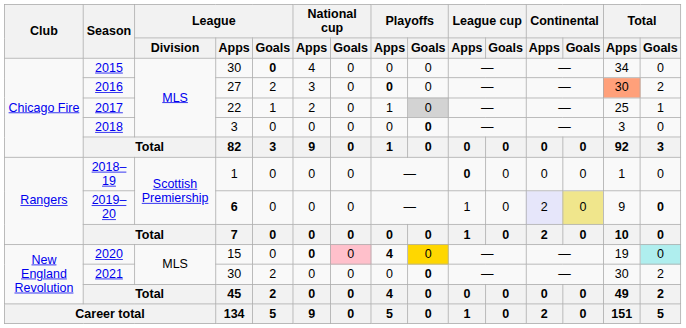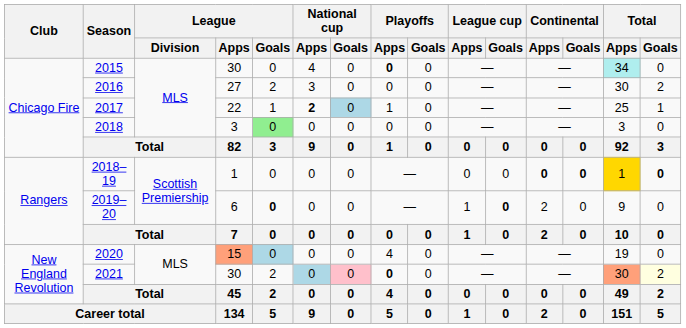(273, 68) bold -> (273, 68) normal
(390, 68) normal -> (390, 68) bold
(622, 68) no background -> (622, 68) paleturquoise background
(390, 87) bold -> (390, 87) normal
(622, 87) lightsalmon background -> (622, 87) no background
(312, 107) normal -> (312, 107) bold
(351, 107) no background -> (351, 107) lightblue background
(428, 107) lightgrey background -> (428, 107) no background
(273, 127) no background -> (273, 127) lightgreen background
(428, 127) bold -> (428, 127) normal
(467, 174) bold -> (467, 174) normal
(544, 174) normal -> (544, 174) bold
(583, 174) normal -> (583, 174) bold
(622, 174) no background -> (622, 174) gold background
(660, 174) normal -> (660, 174) bold
(234, 207) bold -> (234, 207) normal
(273, 207) normal -> (273, 207) bold
(506, 207) normal -> (506, 207) bold
(544, 207) lavender background -> (544, 207) no background
(583, 207) khaki background -> (583, 207) no background
(660, 207) bold -> (660, 207) normal
(234, 254) no background -> (234, 254) lightsalmon background
(273, 254) no background -> (273, 254) lightblue background
(312, 254) bold -> (312, 254) normal
(351, 254) pink background -> (351, 254) no background
(390, 254) bold -> (390, 254) normal
(428, 254) gold background -> (428, 254) no background
(660, 254) paleturquoise background -> (660, 254) no background
(312, 274) no background -> (312, 274) lightblue background
(351, 274) no background -> (351, 274) pink background
(390, 274) normal -> (390, 274) bold
(428, 274) bold -> (428, 274) normal
(622, 274) no background -> (622, 274) lightsalmon background
(660, 274) no background -> (660, 274) lightyellow background
